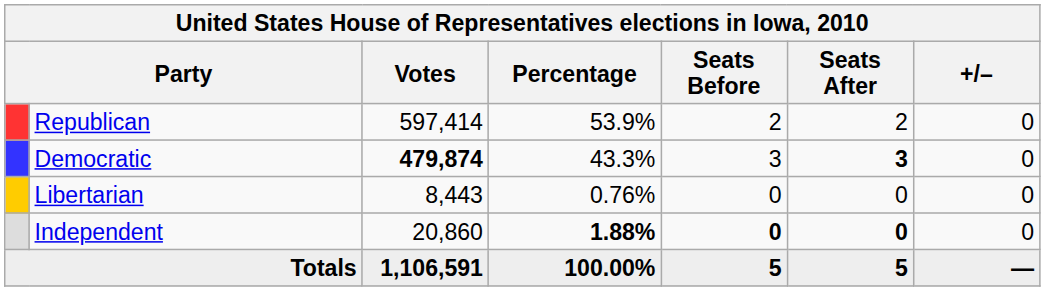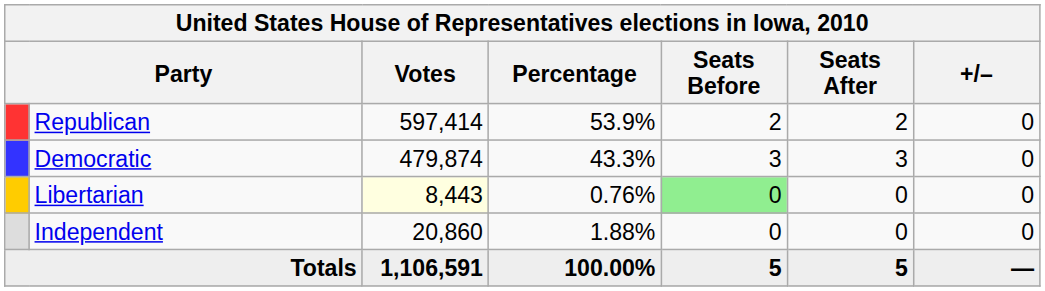(441, 159) bold -> (441, 159) normal
(901, 159) bold -> (901, 159) normal
(454, 195) no background -> (454, 195) lightyellow background
(775, 195) no background -> (775, 195) lightgreen background
(623, 232) bold -> (623, 232) normal
(775, 232) bold -> (775, 232) normal
(901, 232) bold -> (901, 232) normal
